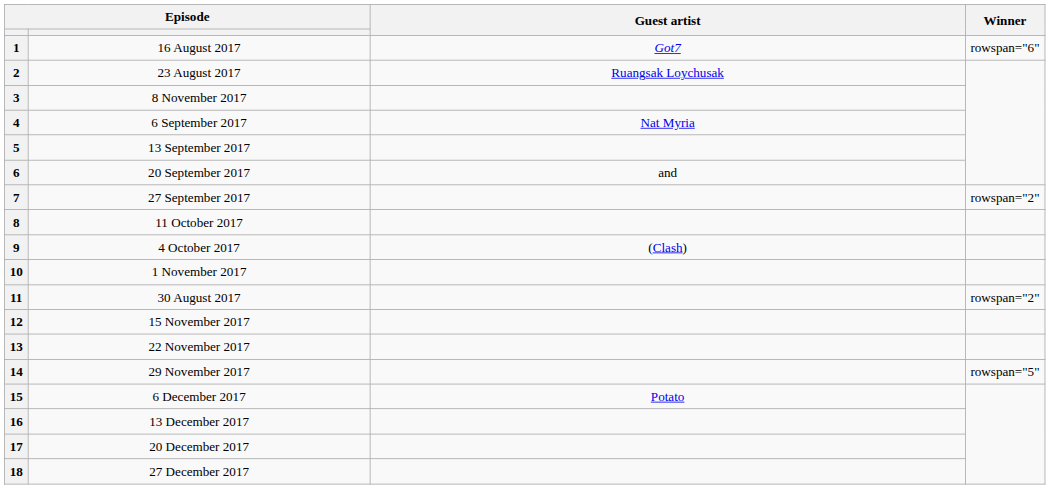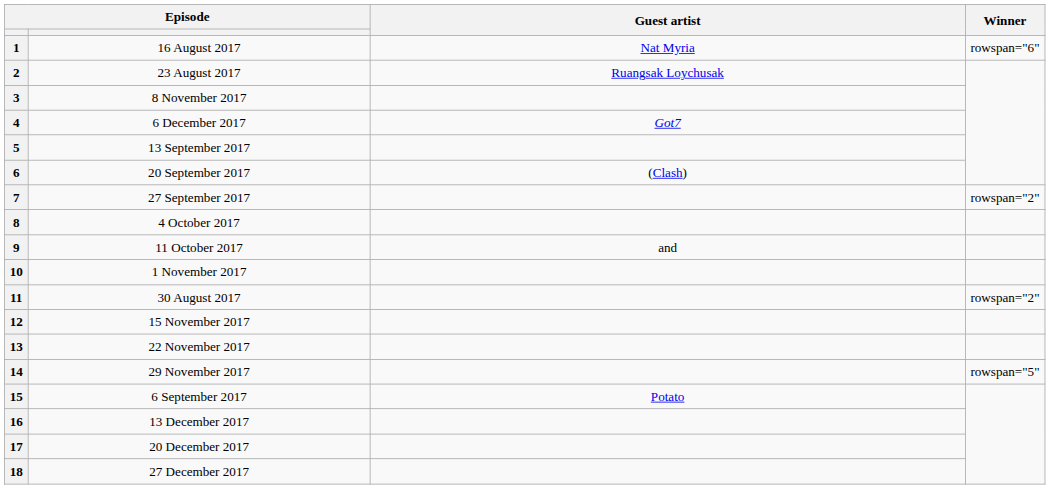(668, 48) Got7 -> (668, 48) Nat Myria
(199, 123) 6 September 2017 -> (199, 123) 6 December 2017
(668, 123) Nat Myria -> (668, 123) Got7
(668, 172) and -> (668, 172) (Clash)
(199, 222) 11 October 2017 -> (199, 222) 4 October 2017
(199, 247) 4 October 2017 -> (199, 247) 11 October 2017
(668, 247) (Clash) -> (668, 247) and
(199, 397) 6 December 2017 -> (199, 397) 6 September 2017
